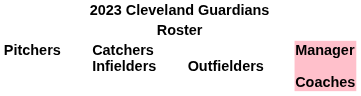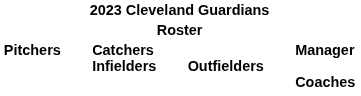(325, 66) pink background -> (325, 66) no background
